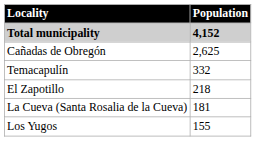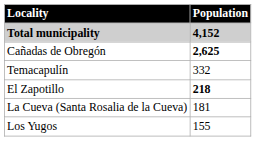(206, 51) normal -> (206, 51) bold
(202, 88) normal -> (202, 88) bold
